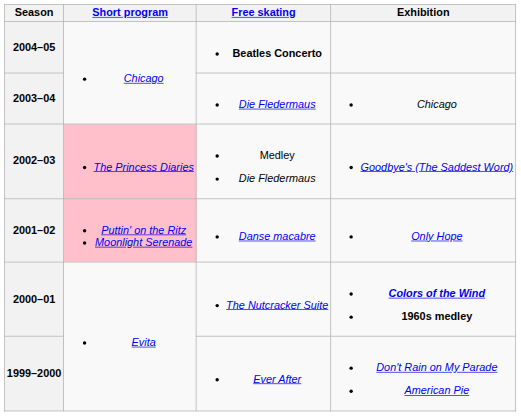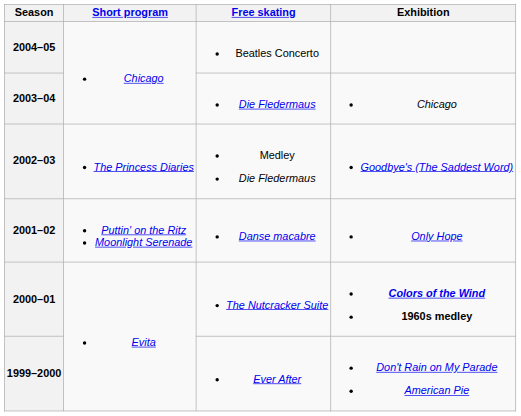(264, 53) bold -> (264, 53) normal
(130, 167) pink background -> (130, 167) no background
(130, 236) pink background -> (130, 236) no background
